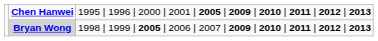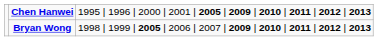(42, 28) lightgrey background -> (42, 28) no background
